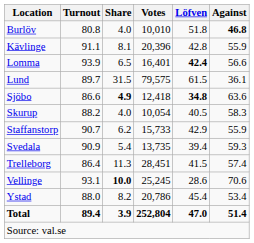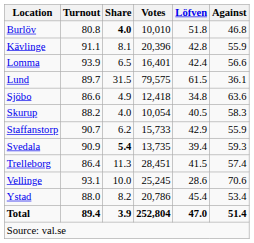(125, 29) normal -> (125, 29) bold
(237, 29) bold -> (237, 29) normal
(198, 63) bold -> (198, 63) normal
(125, 96) bold -> (125, 96) normal
(198, 96) bold -> (198, 96) normal
(125, 146) normal -> (125, 146) bold
(122, 180) bold -> (122, 180) normal
